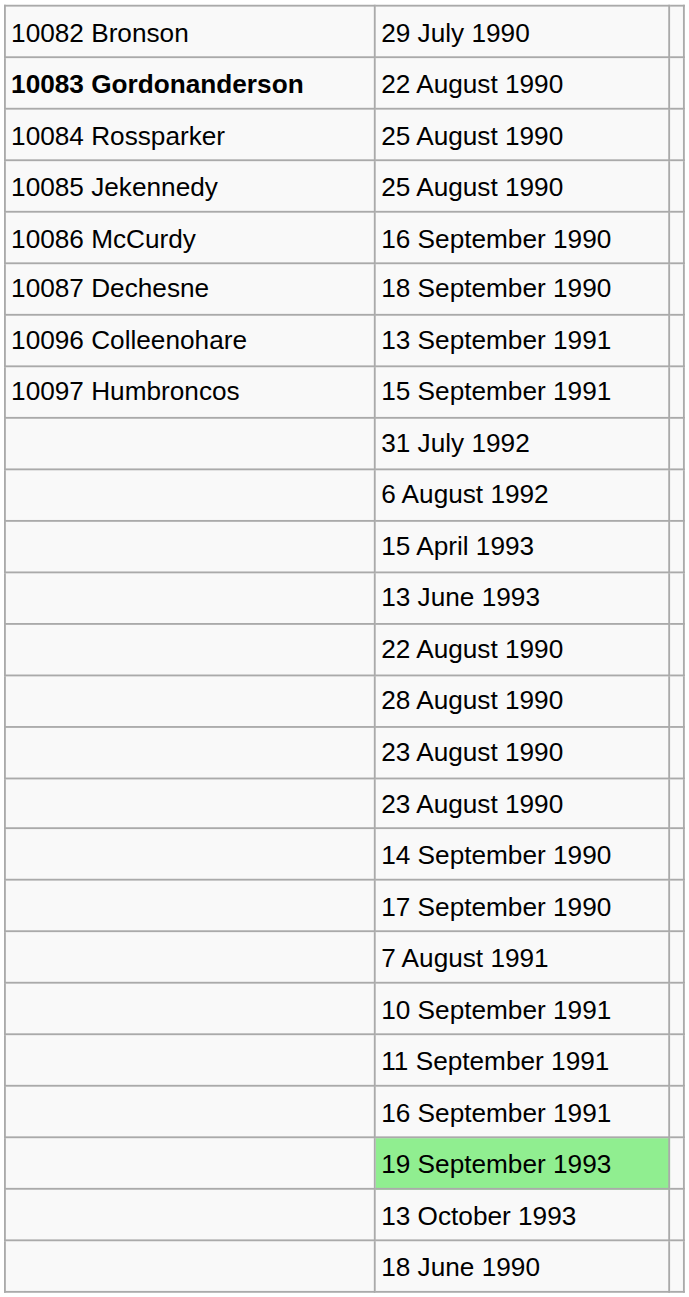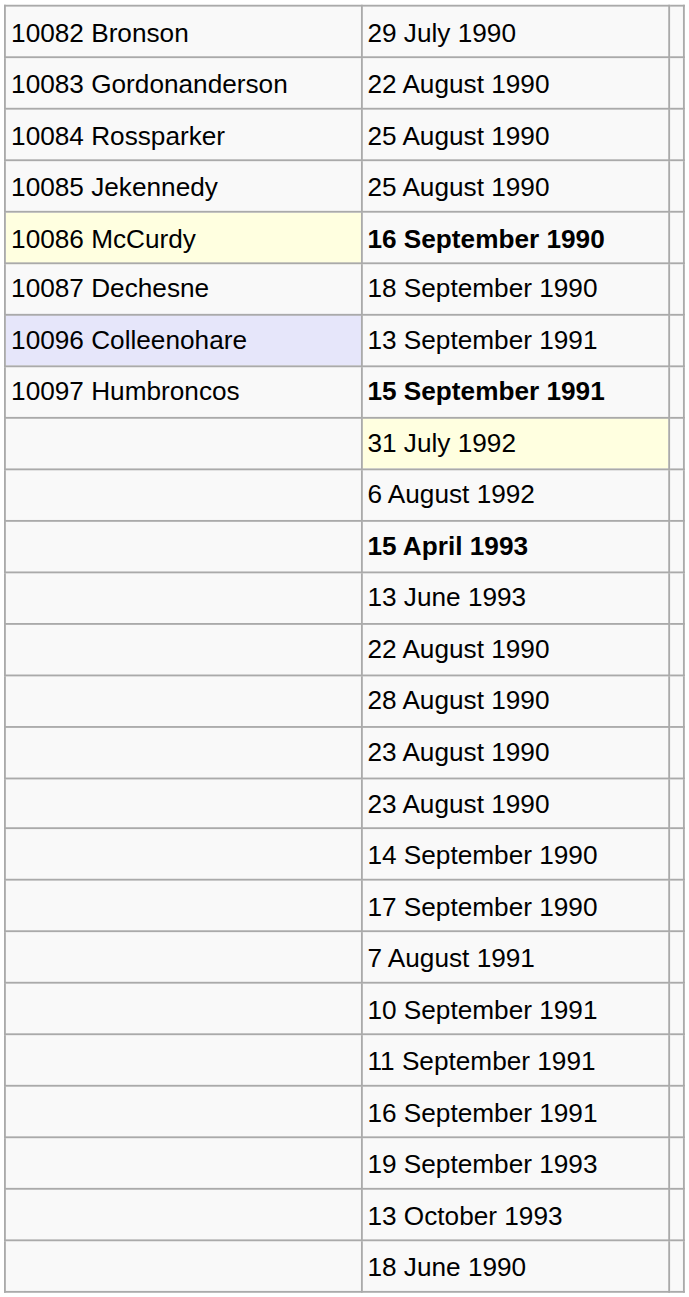(157, 83) bold -> (149, 83) normal
(104, 238) no background -> (104, 238) lightyellow background
(496, 238) normal -> (486, 238) bold
(129, 340) no background -> (129, 340) lavender background
(496, 392) normal -> (486, 392) bold
(455, 443) no background -> (442, 443) lightyellow background
(458, 546) normal -> (448, 546) bold
(496, 1163) lightgreen background -> (482, 1163) no background
